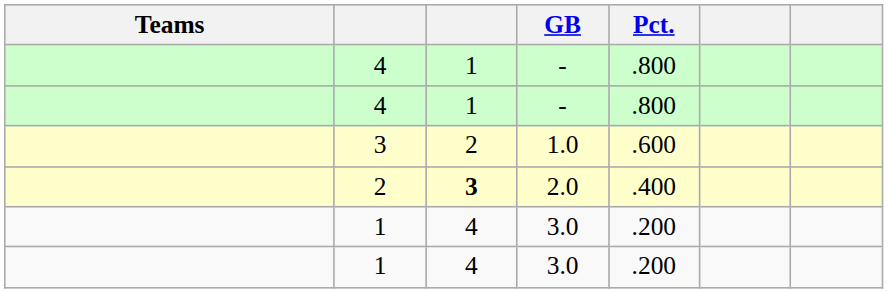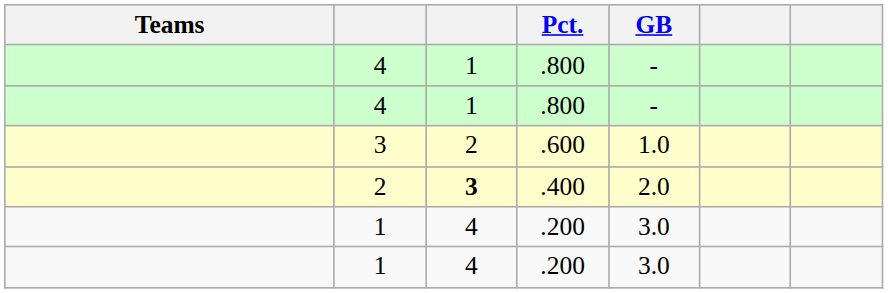columns swapped: (654, 24) <-> (563, 24)
